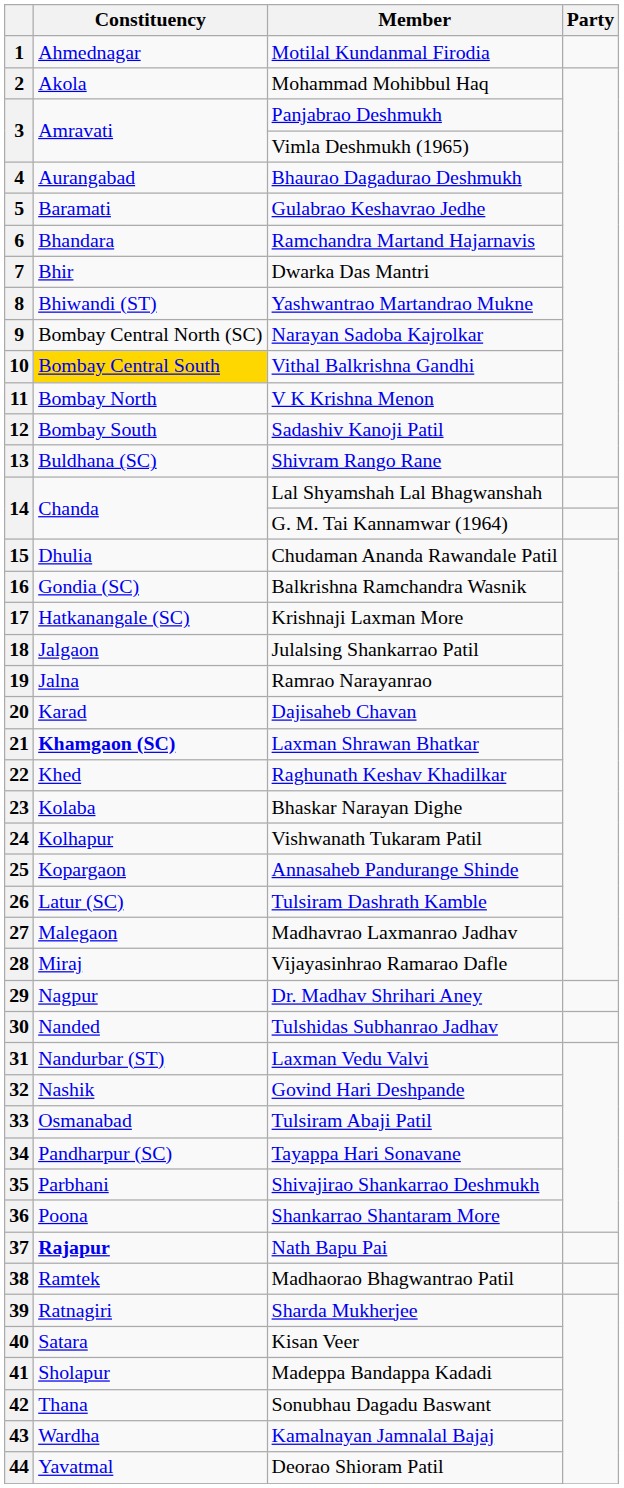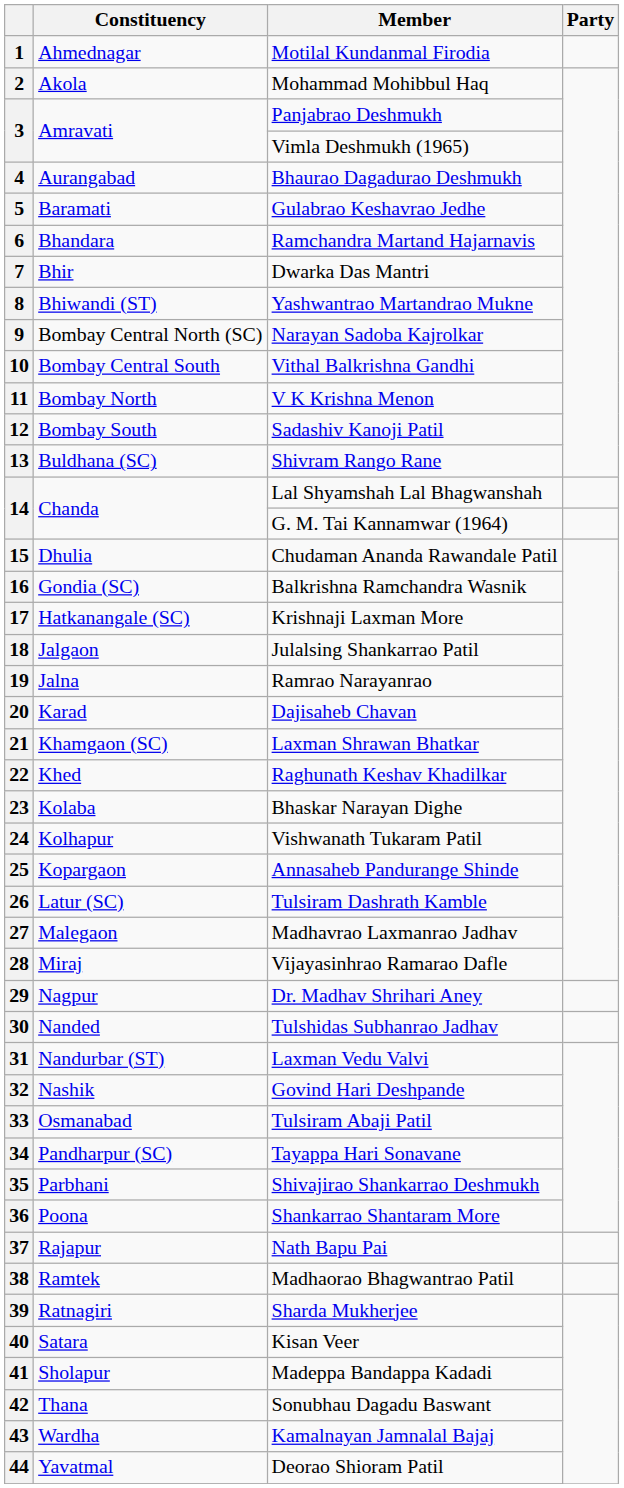(129, 366) gold background -> (129, 366) no background
(107, 743) bold -> (103, 743) normal
(74, 1247) bold -> (70, 1247) normal
